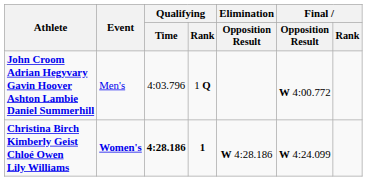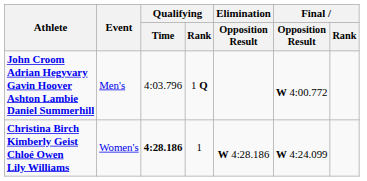(121, 148) bold -> (119, 148) normal
(202, 148) bold -> (199, 148) normal
